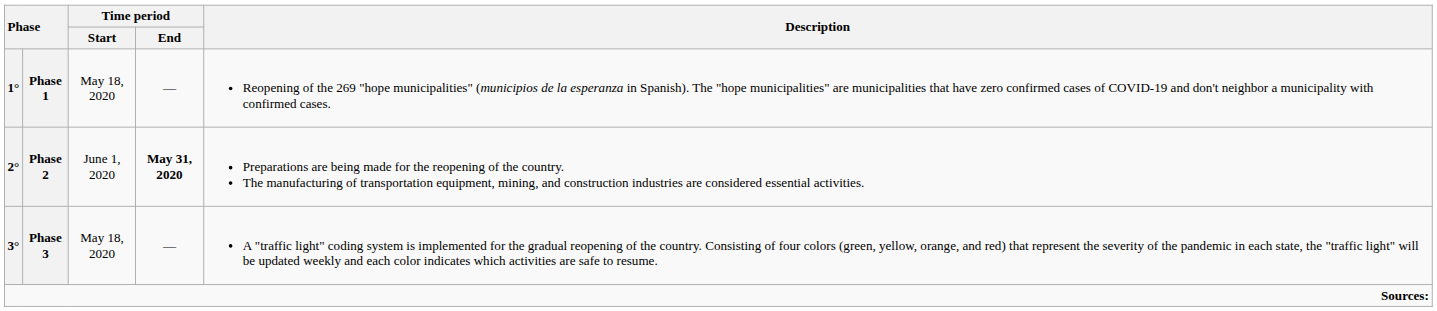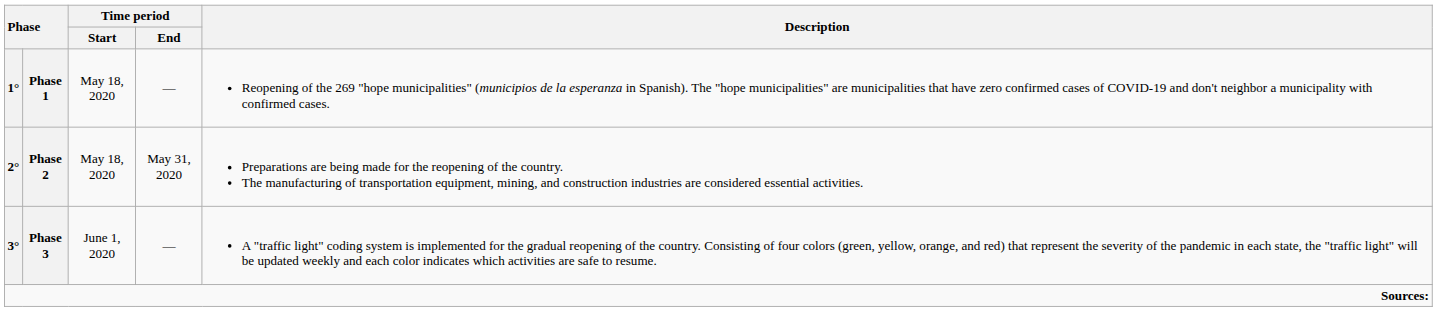(102, 166) June 1, 2020 -> (102, 166) May 18, 2020
(169, 166) bold -> (169, 166) normal
(102, 245) May 18, 2020 -> (102, 245) June 1, 2020
